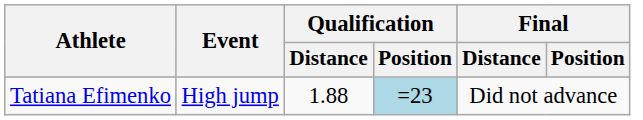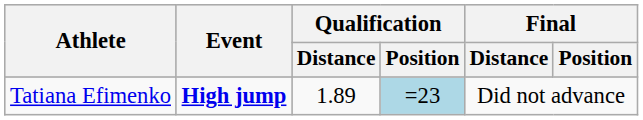(230, 96) normal -> (234, 96) bold
(329, 96) 1.88 -> (336, 96) 1.89
